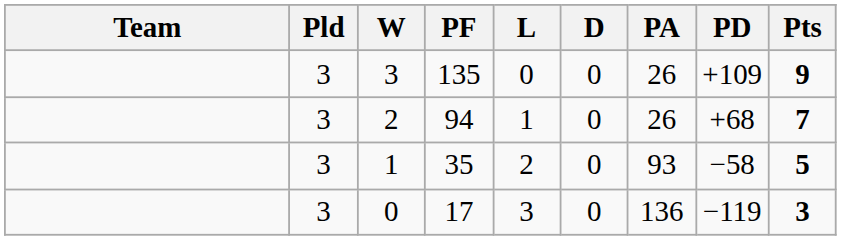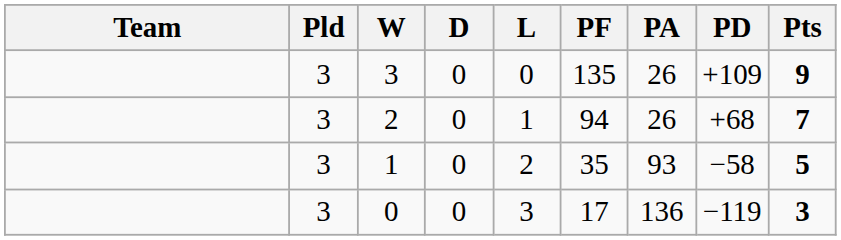columns swapped: (594, 27) <-> (459, 27)
